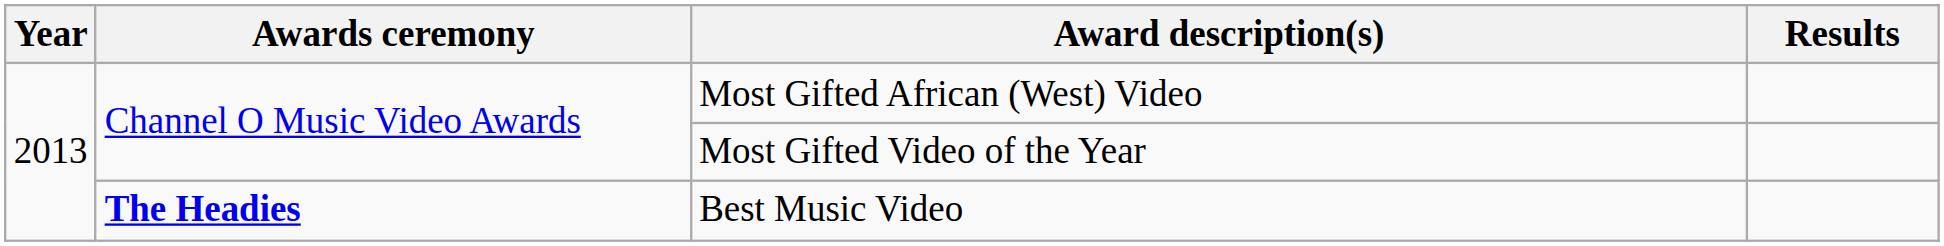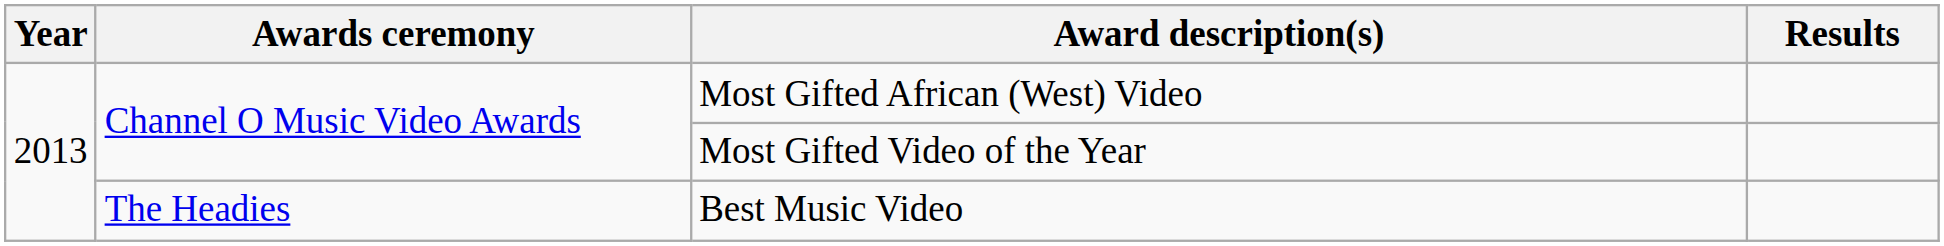(203, 209) bold -> (197, 209) normal
